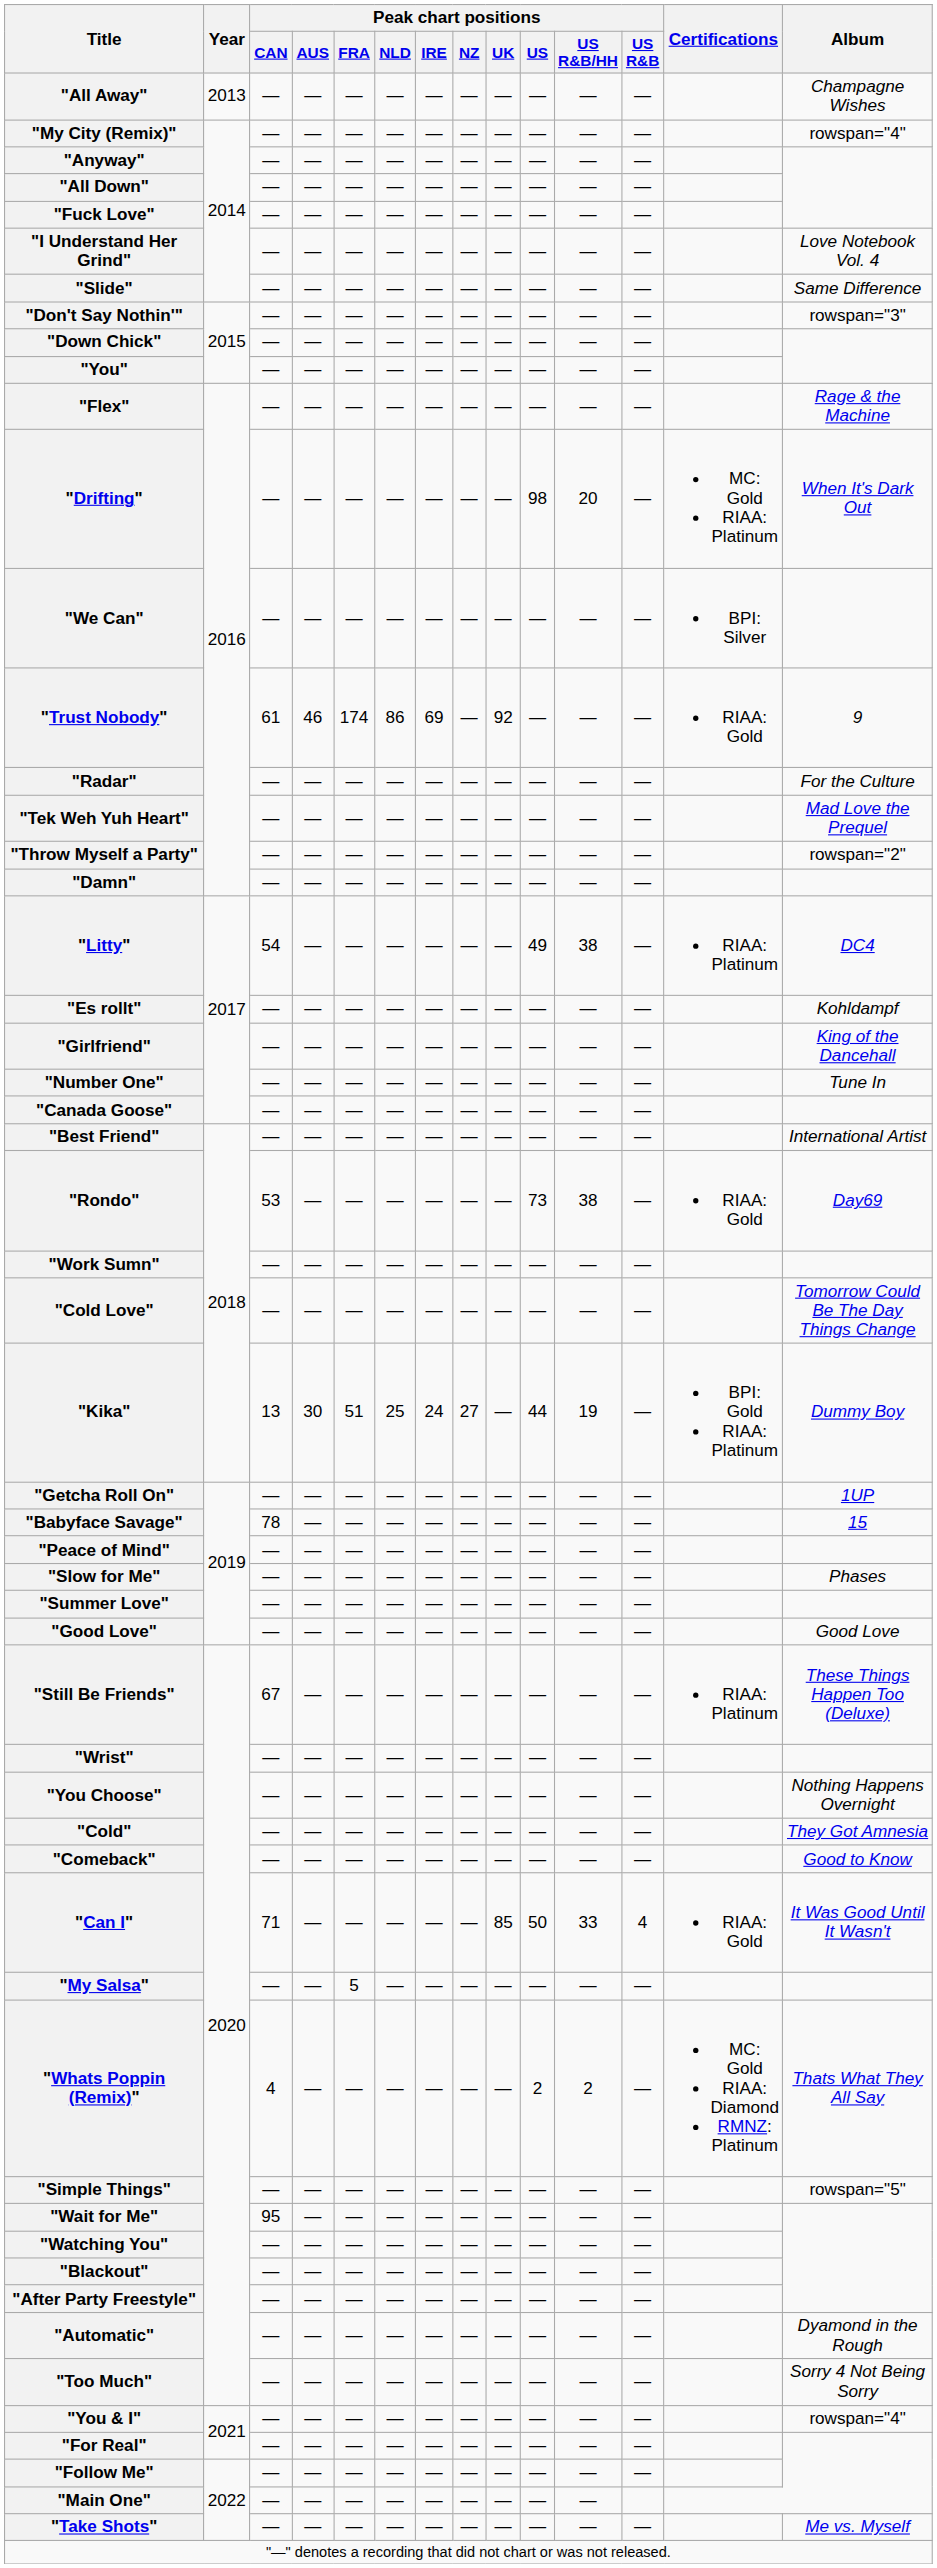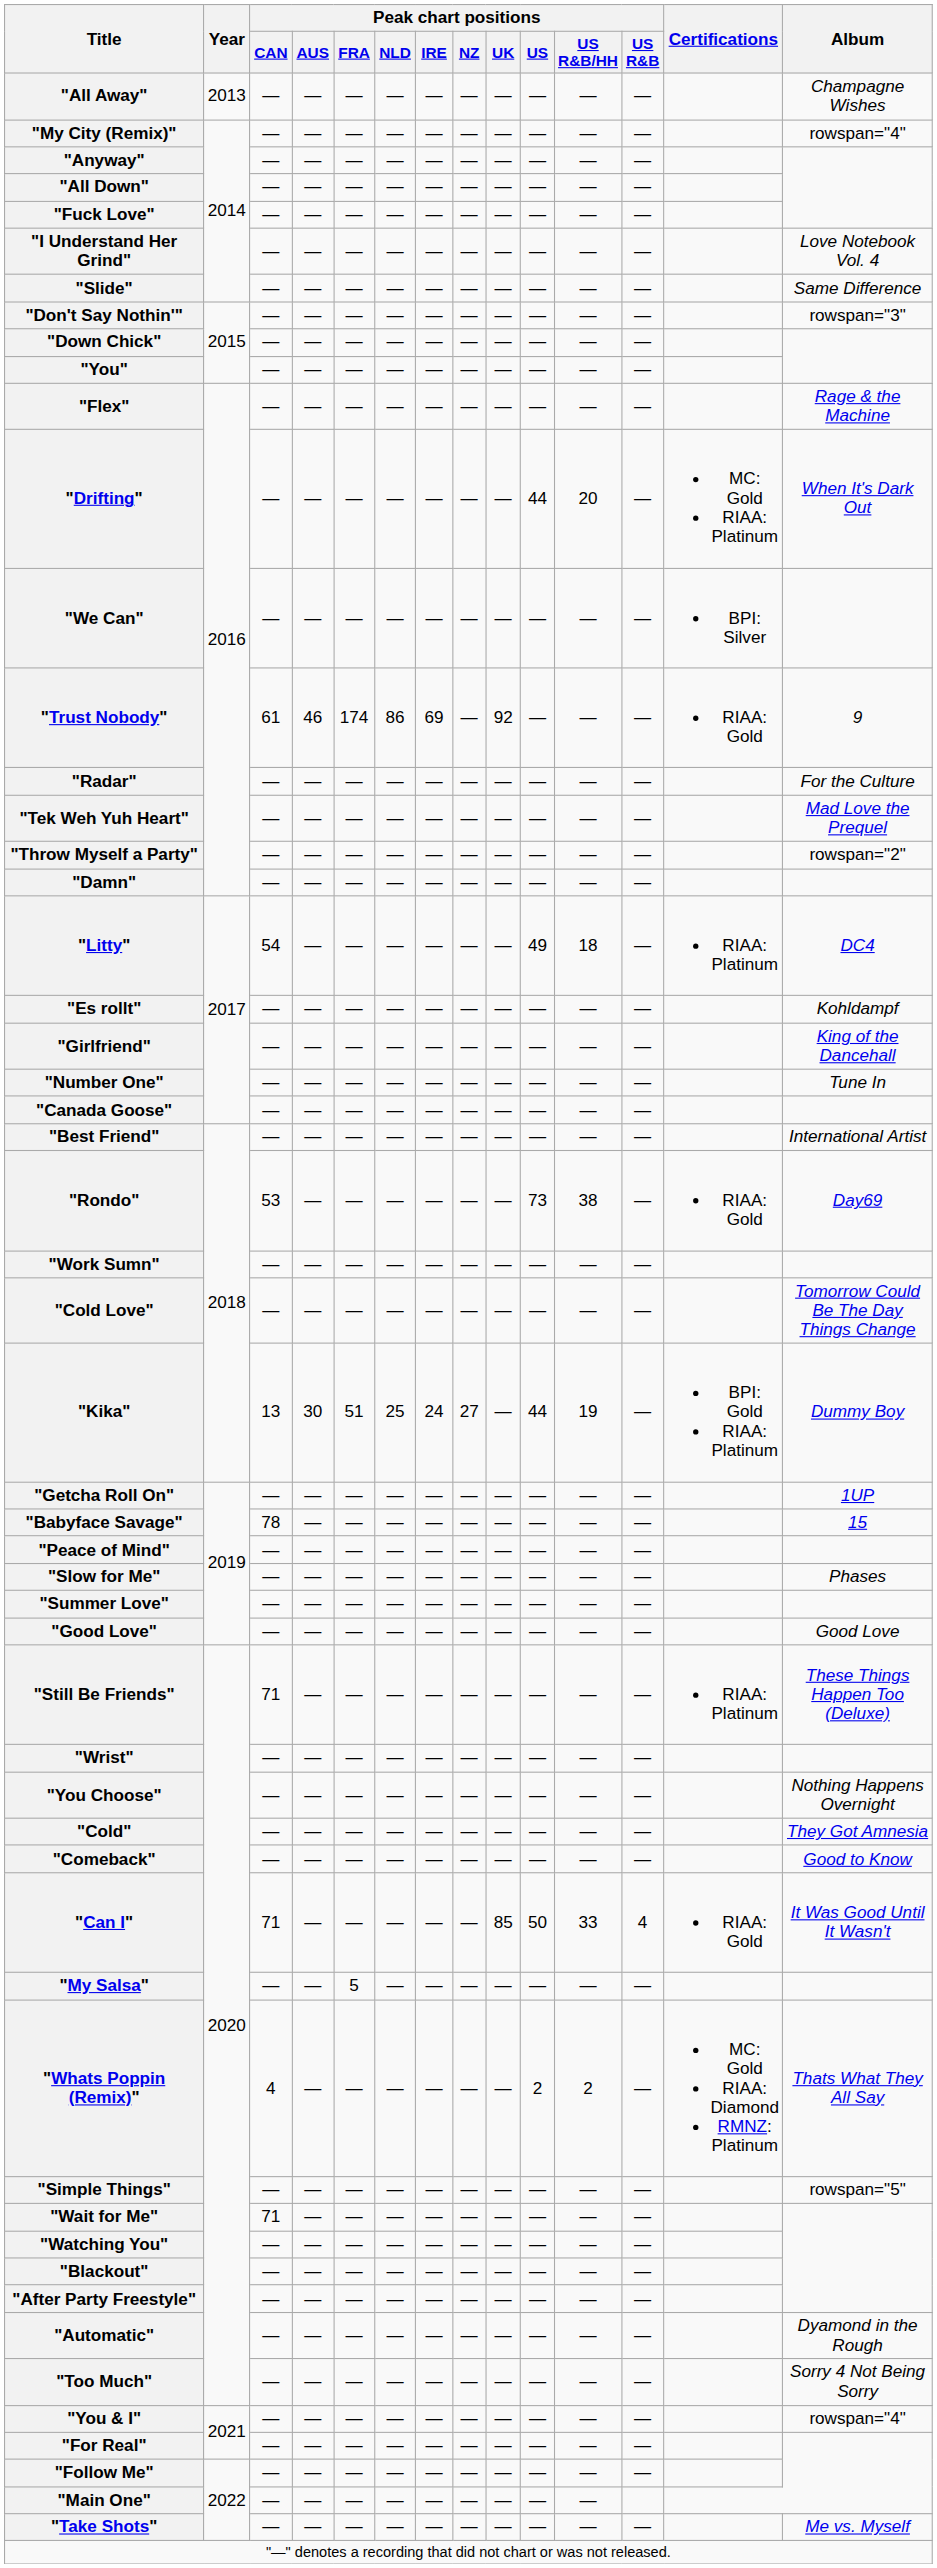(537, 498) 98 -> (537, 498) 44
(588, 945) 38 -> (588, 945) 18
(271, 1694) 67 -> (271, 1694) 71
(271, 2217) 95 -> (271, 2217) 71
